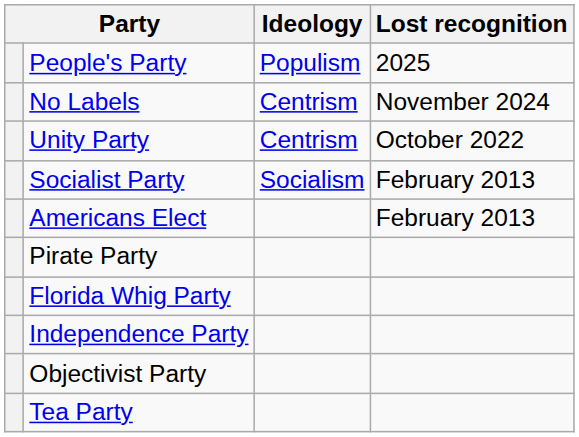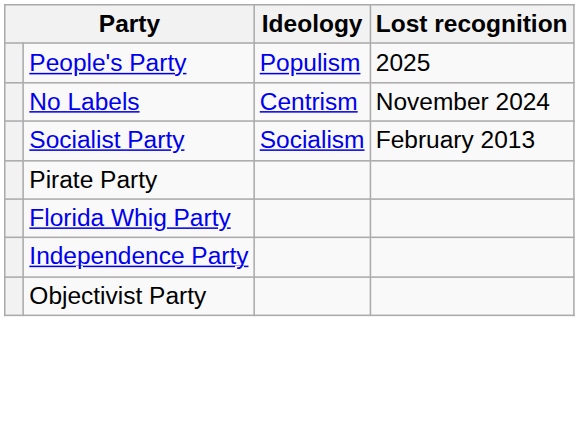- row: (89, 140)
- row: (118, 218)
- row: (81, 412)
